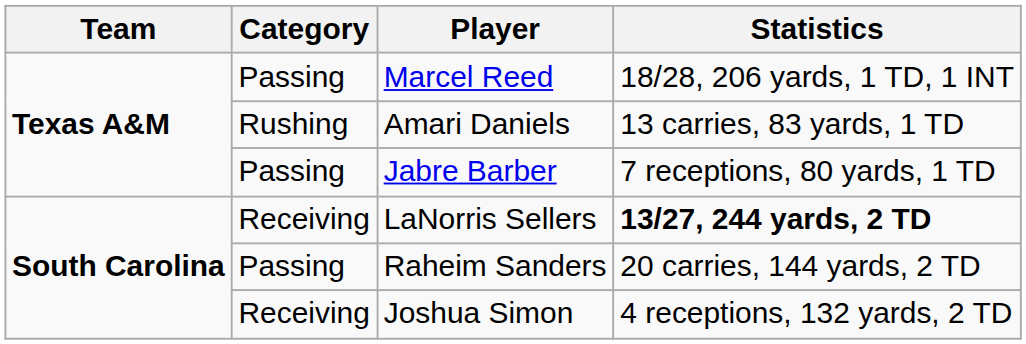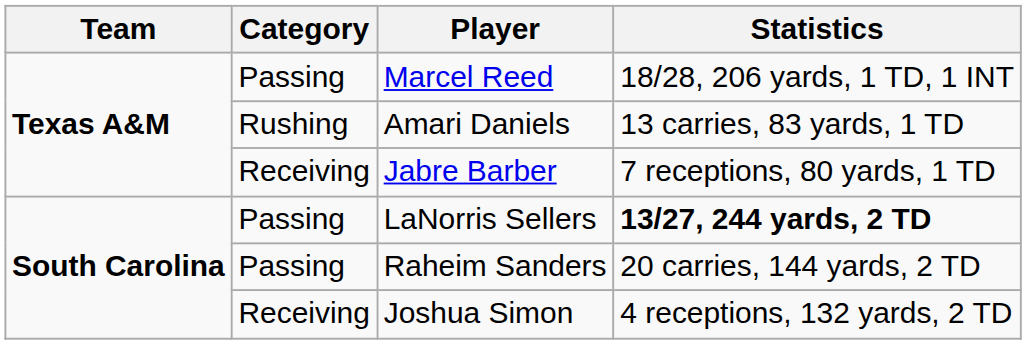(292, 171) Passing -> (304, 171) Receiving
(304, 218) Receiving -> (292, 218) Passing
